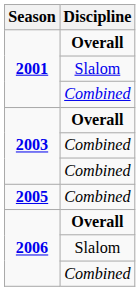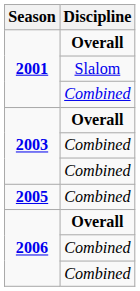(97, 247) Slalom -> (97, 247) Combined
